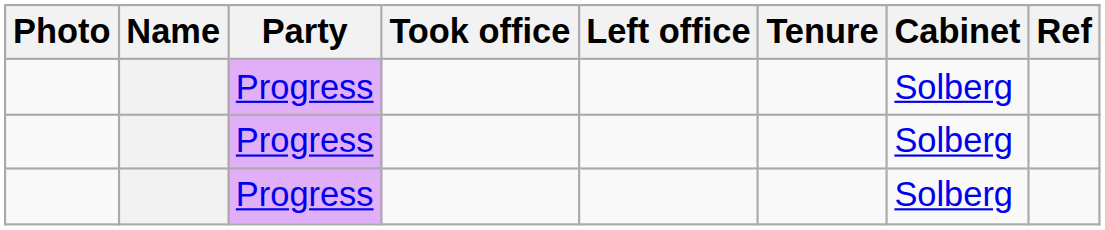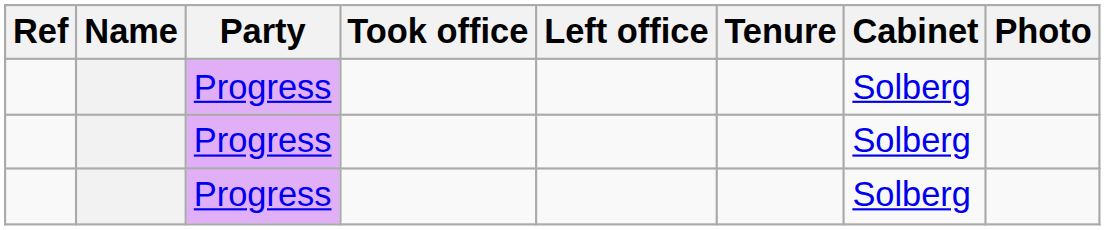columns swapped: (62, 31) <-> (1064, 31)
